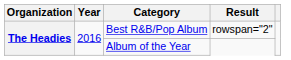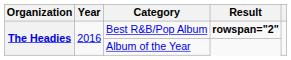(242, 30) normal -> (246, 30) bold
